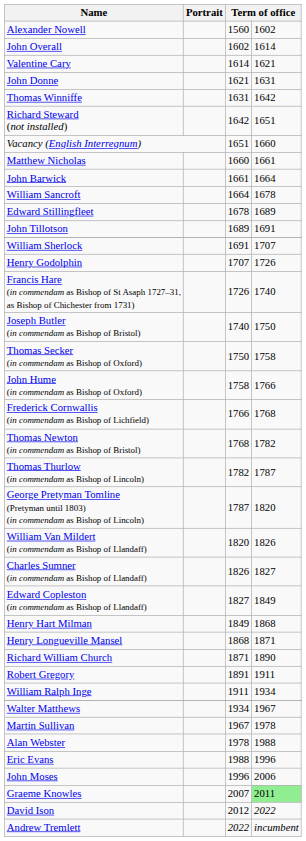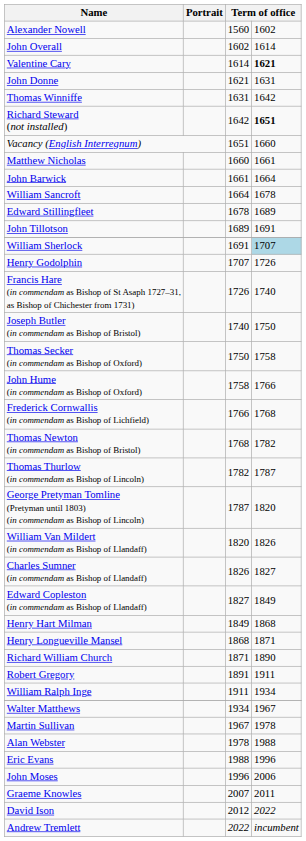(265, 64) normal -> (265, 64) bold
(265, 121) normal -> (265, 121) bold
(265, 246) no background -> (265, 246) lightblue background
(265, 793) lightgreen background -> (265, 793) no background
